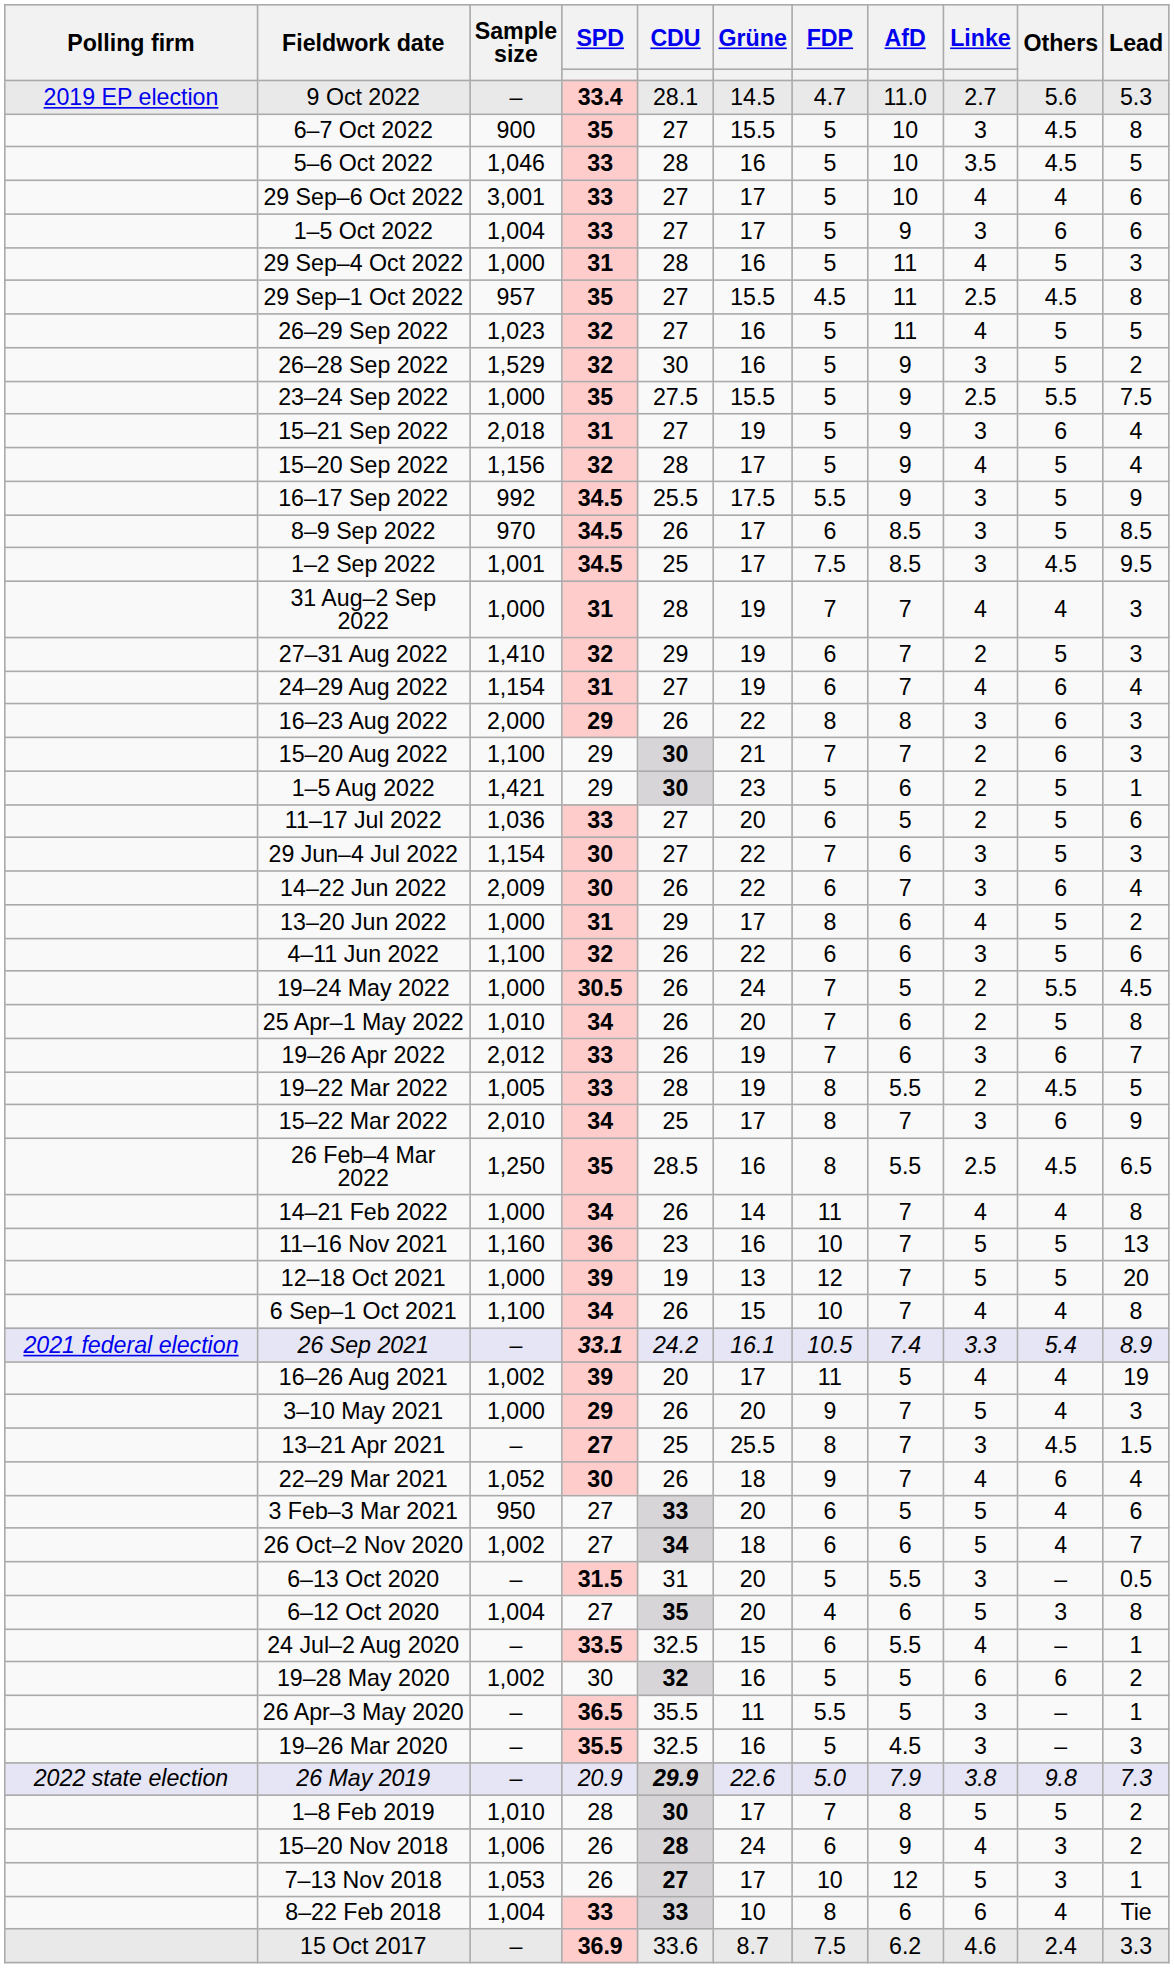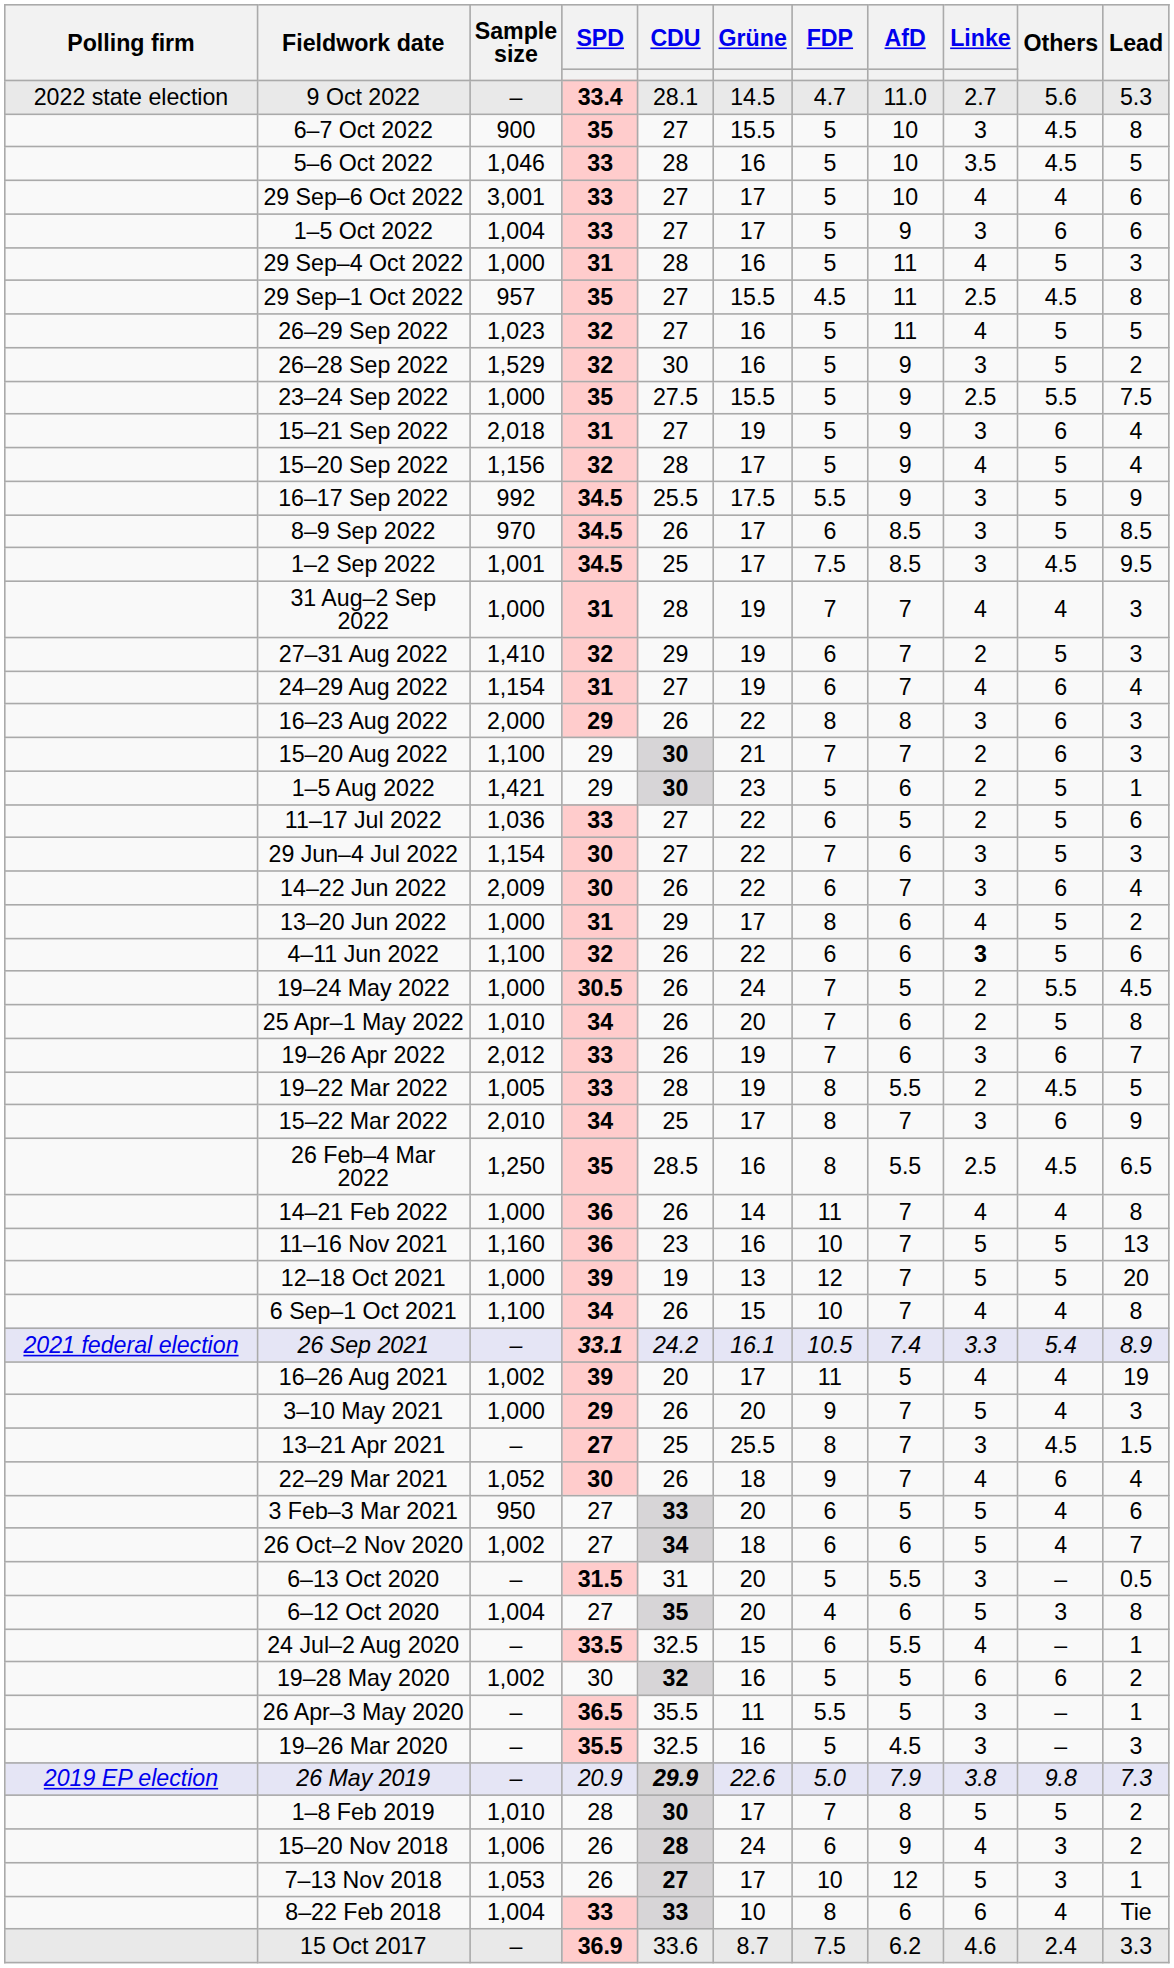(131, 97) 2019 EP election -> (131, 97) 2022 state election
(753, 821) 20 -> (753, 821) 22
(980, 955) normal -> (980, 955) bold
(600, 1211) 34 -> (600, 1211) 36
(131, 1779) 2022 state election -> (131, 1779) 2019 EP election
